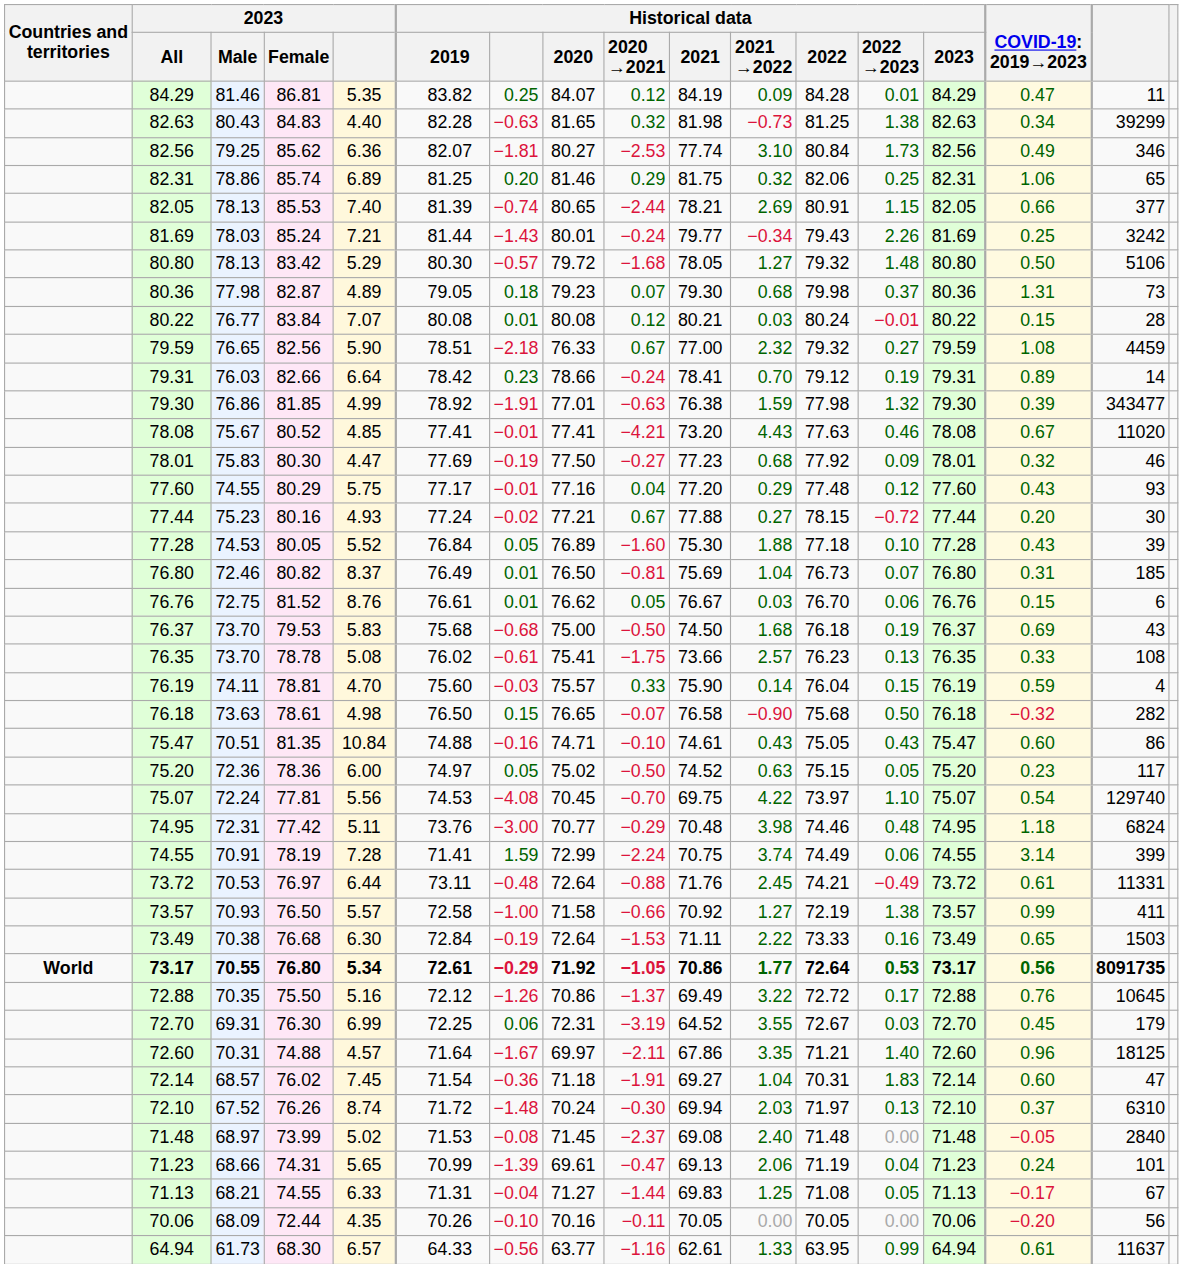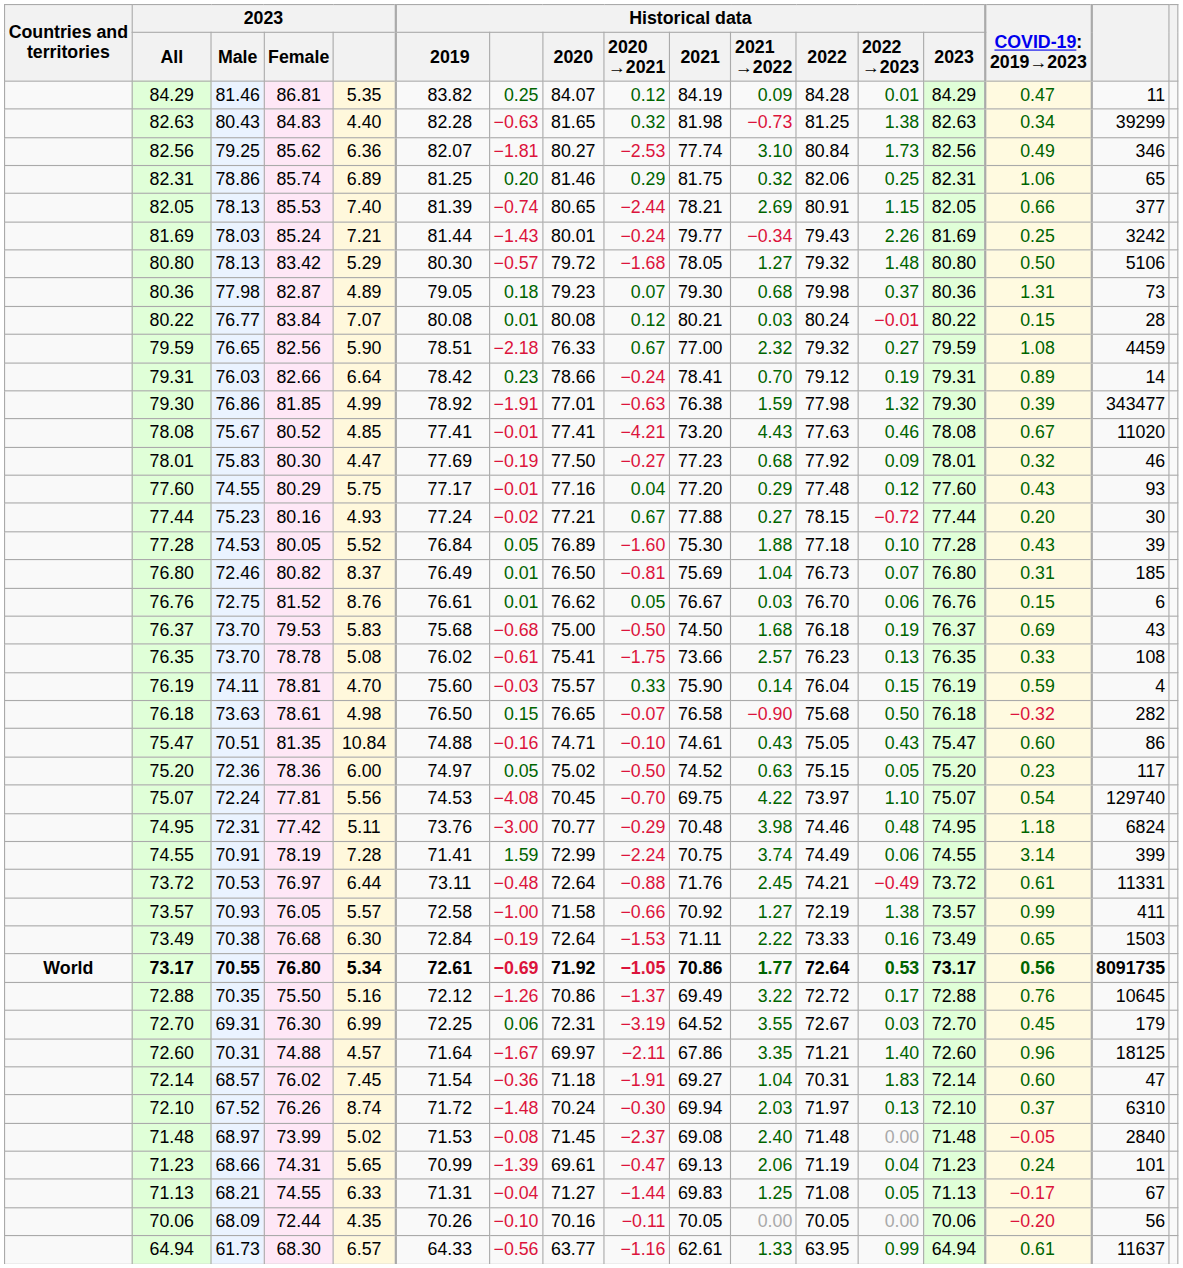(299, 911) 76.50 -> (299, 911) 76.05
(516, 968) −0.29 -> (516, 968) −0.69
